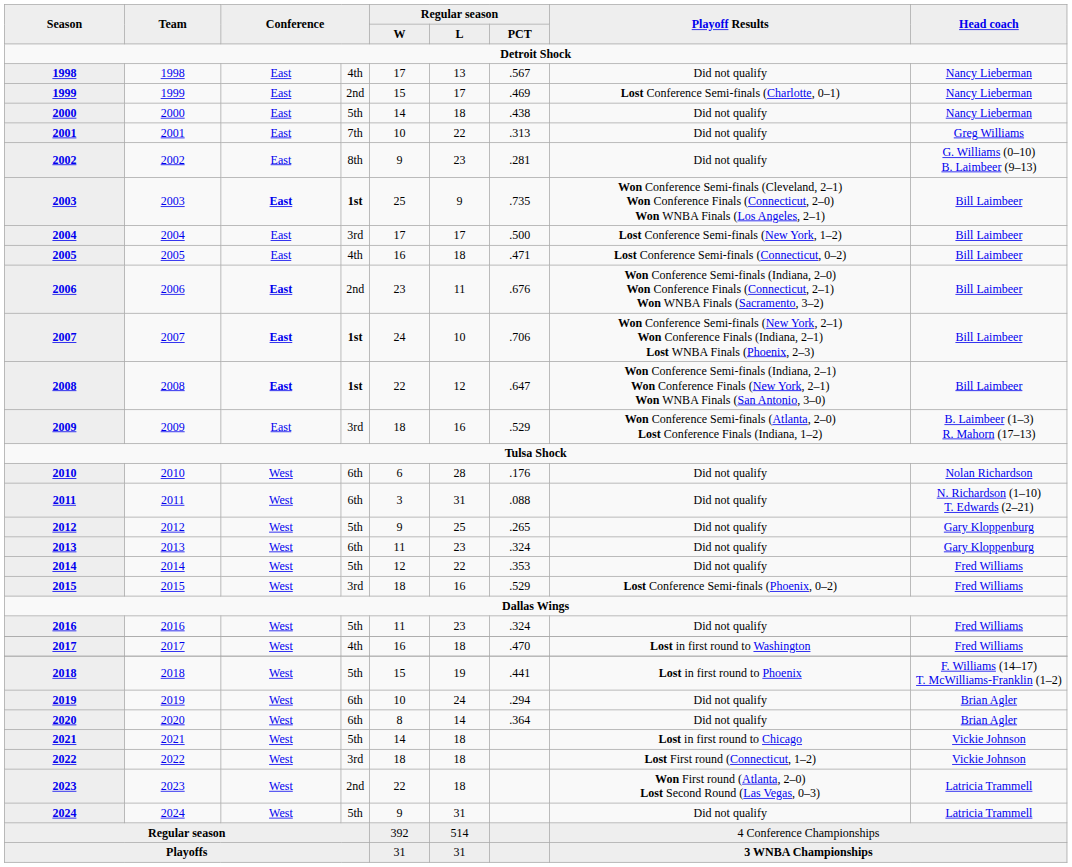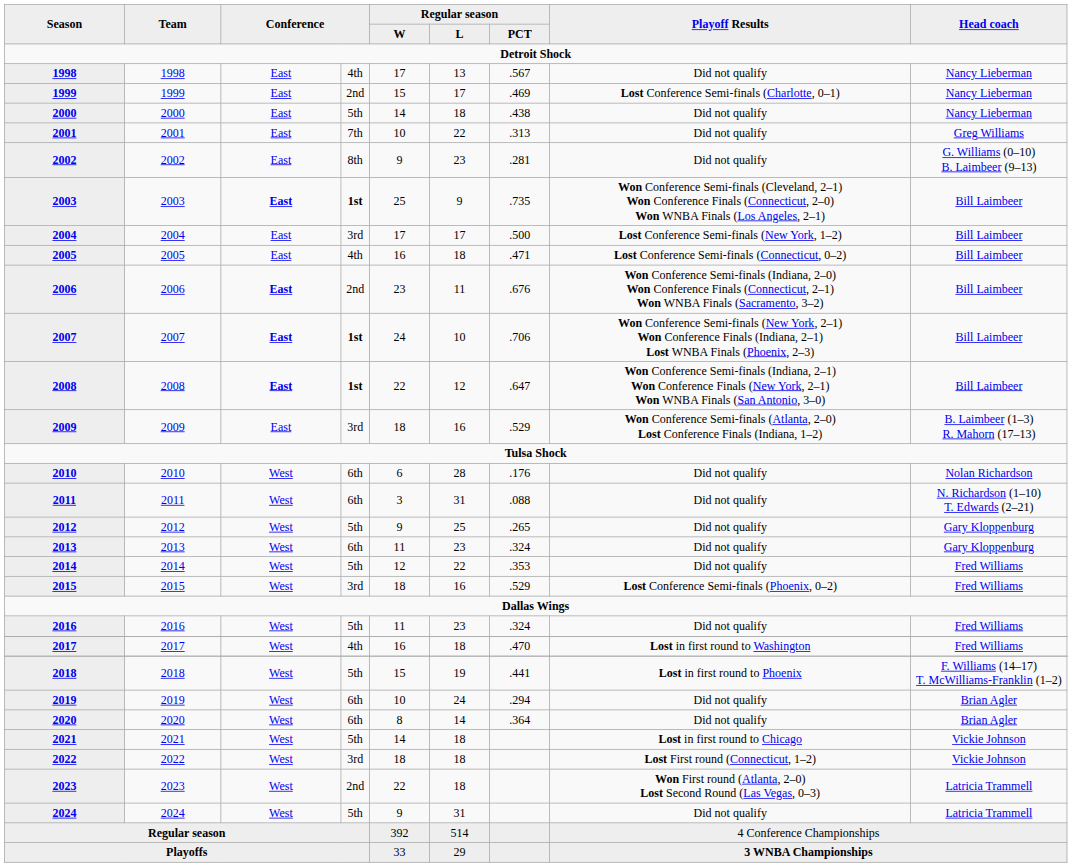(399, 852) 31 -> (399, 852) 33
(460, 852) 31 -> (460, 852) 29
